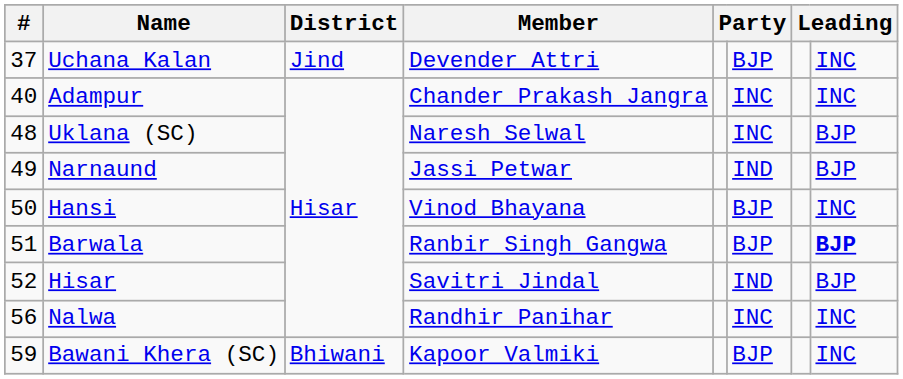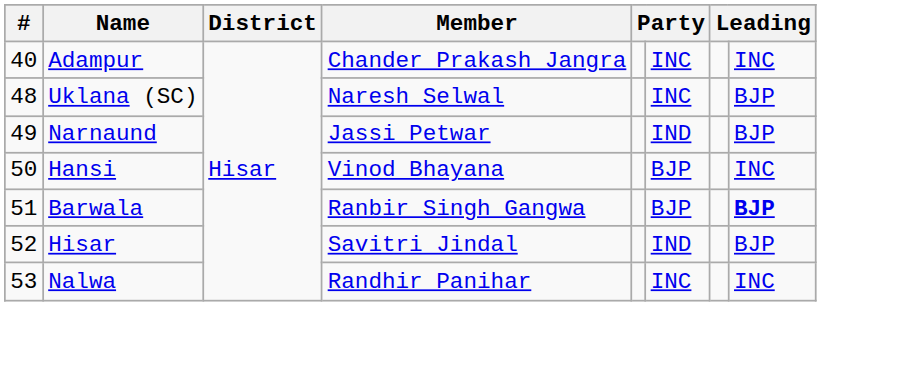- row: (130, 60)
(24, 318) 56 -> (24, 281) 53
- row: (164, 355)
